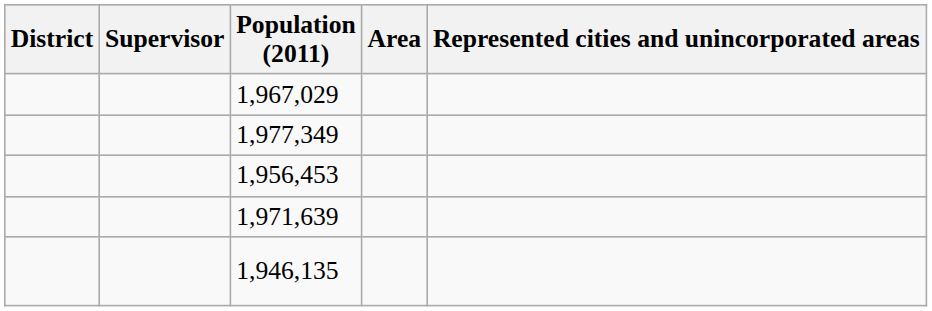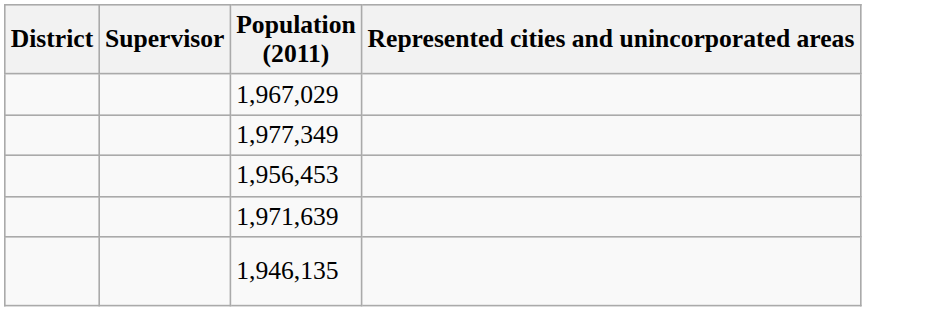- column: (394, 39)
